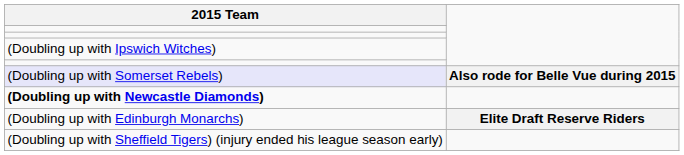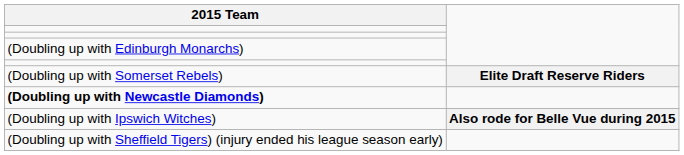(112, 48) (Doubling up with Ipswich Witches) -> (126, 48) (Doubling up with Edinburgh Monarchs)
(115, 76) lavender background -> (115, 76) no background
(562, 76) Also rode for Belle Vue during 2015 -> (562, 76) Elite Draft Reserve Riders
(126, 119) (Doubling up with Edinburgh Monarchs) -> (112, 119) (Doubling up with Ipswich Witches)
(562, 119) Elite Draft Reserve Riders -> (562, 119) Also rode for Belle Vue during 2015
